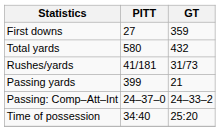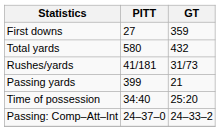rows swapped: (62, 100) <-> (54, 117)
